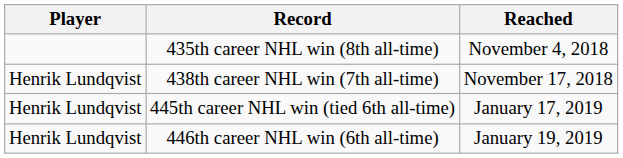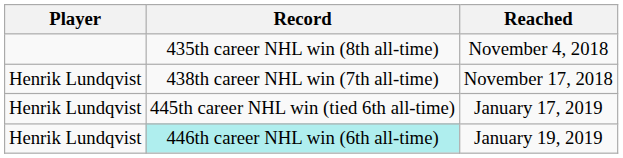(303, 138) no background -> (303, 138) paleturquoise background
